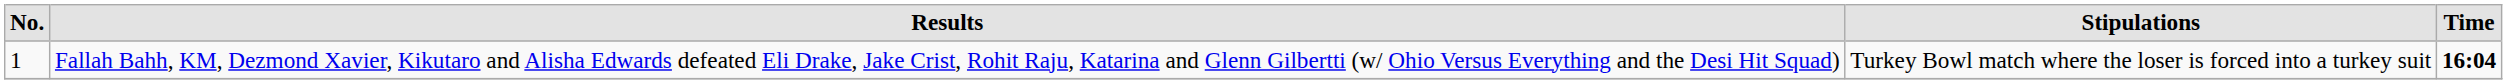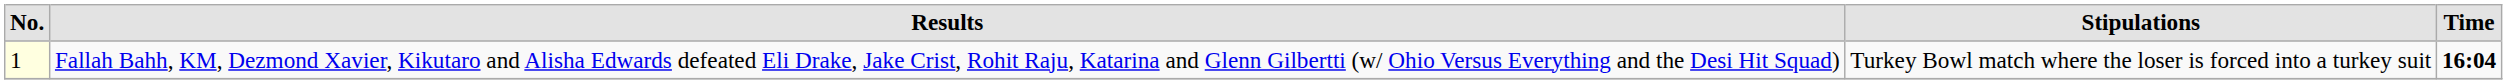(16, 59) no background -> (16, 59) lightyellow background
